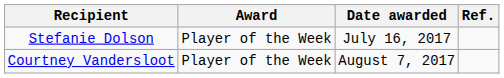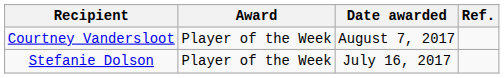rows swapped: (91, 39) <-> (91, 61)
